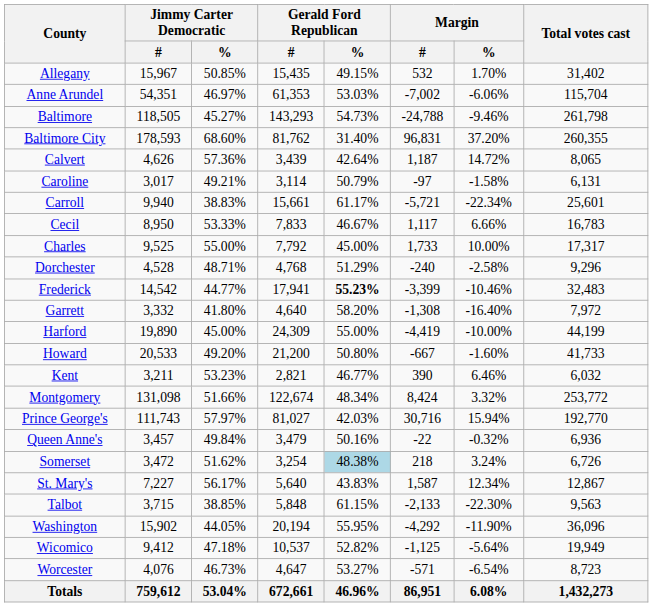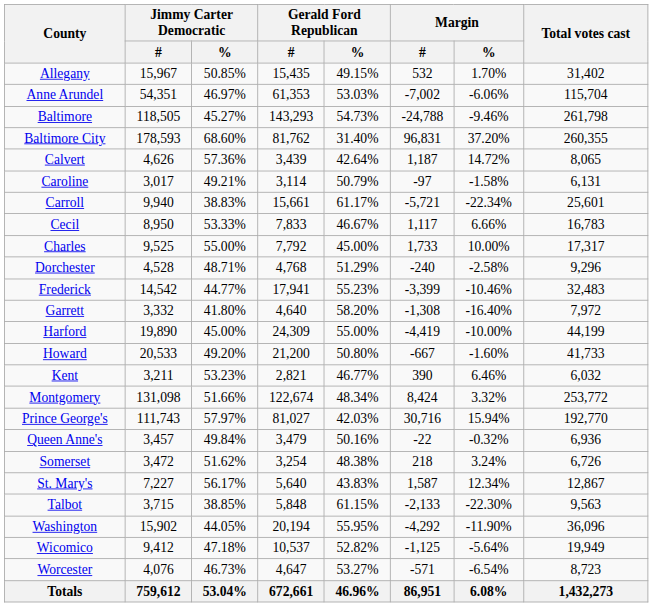(358, 289) bold -> (358, 289) normal
(358, 461) lightblue background -> (358, 461) no background
